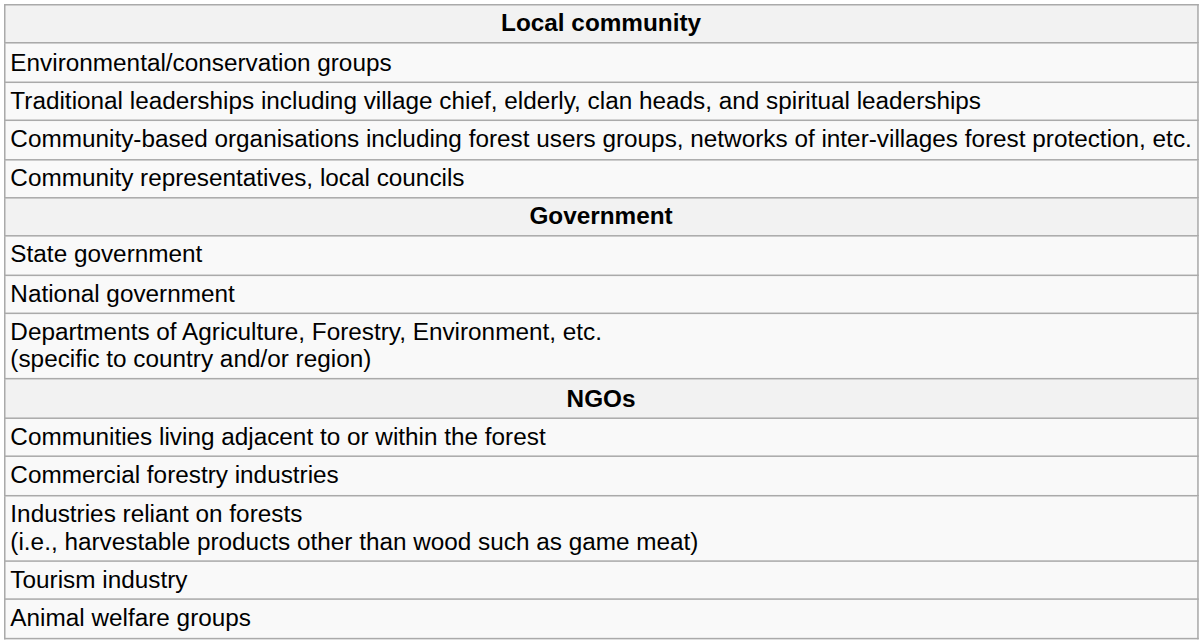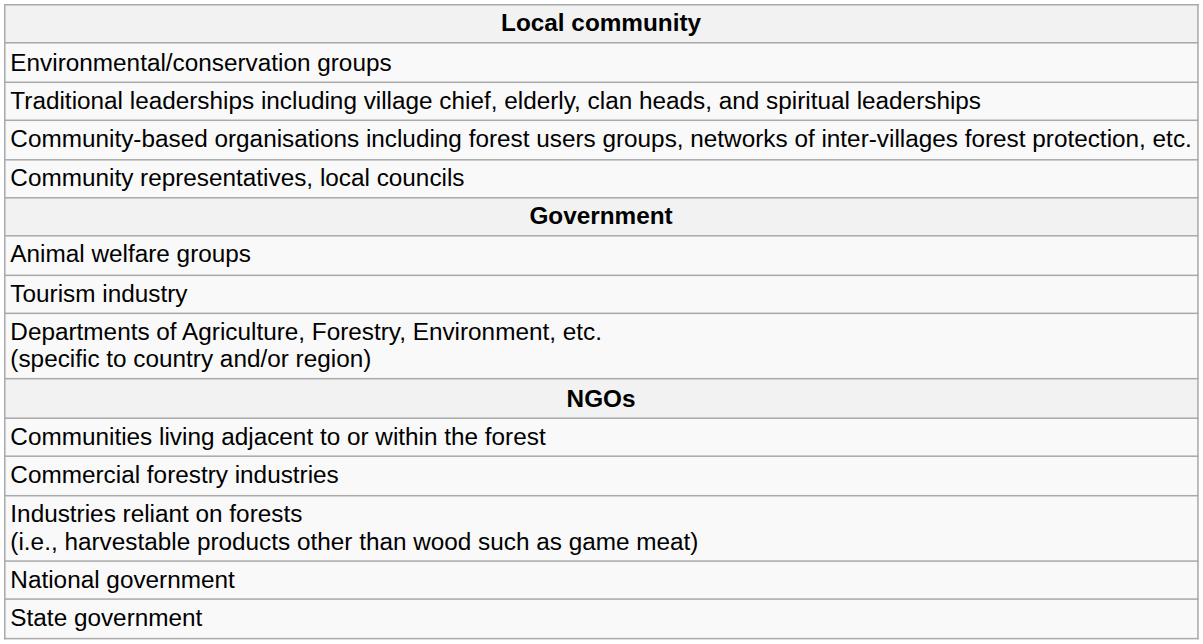(106, 255) State government -> (131, 255) Animal welfare groups
(123, 293) National government -> (99, 293) Tourism industry
(99, 579) Tourism industry -> (123, 579) National government
(131, 618) Animal welfare groups -> (106, 618) State government
